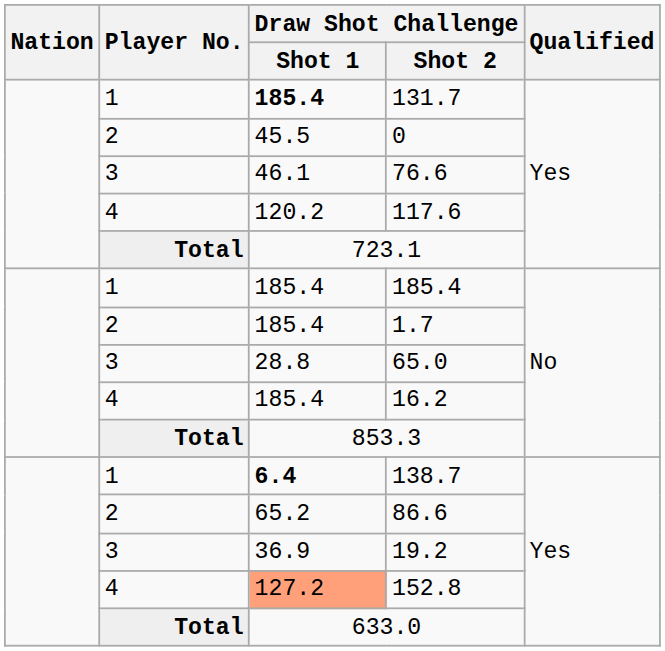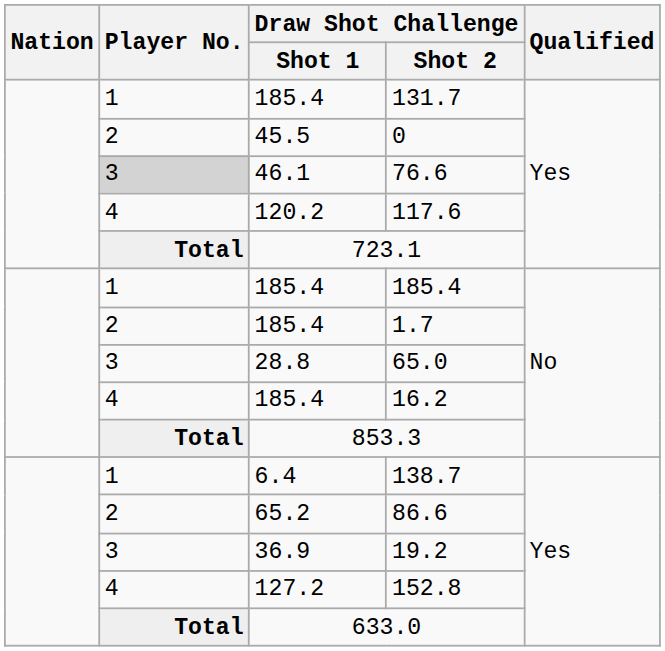(289, 99) bold -> (289, 99) normal
(112, 175) no background -> (112, 175) lightgrey background
(275, 476) bold -> (275, 476) normal
(289, 589) lightsalmon background -> (289, 589) no background
